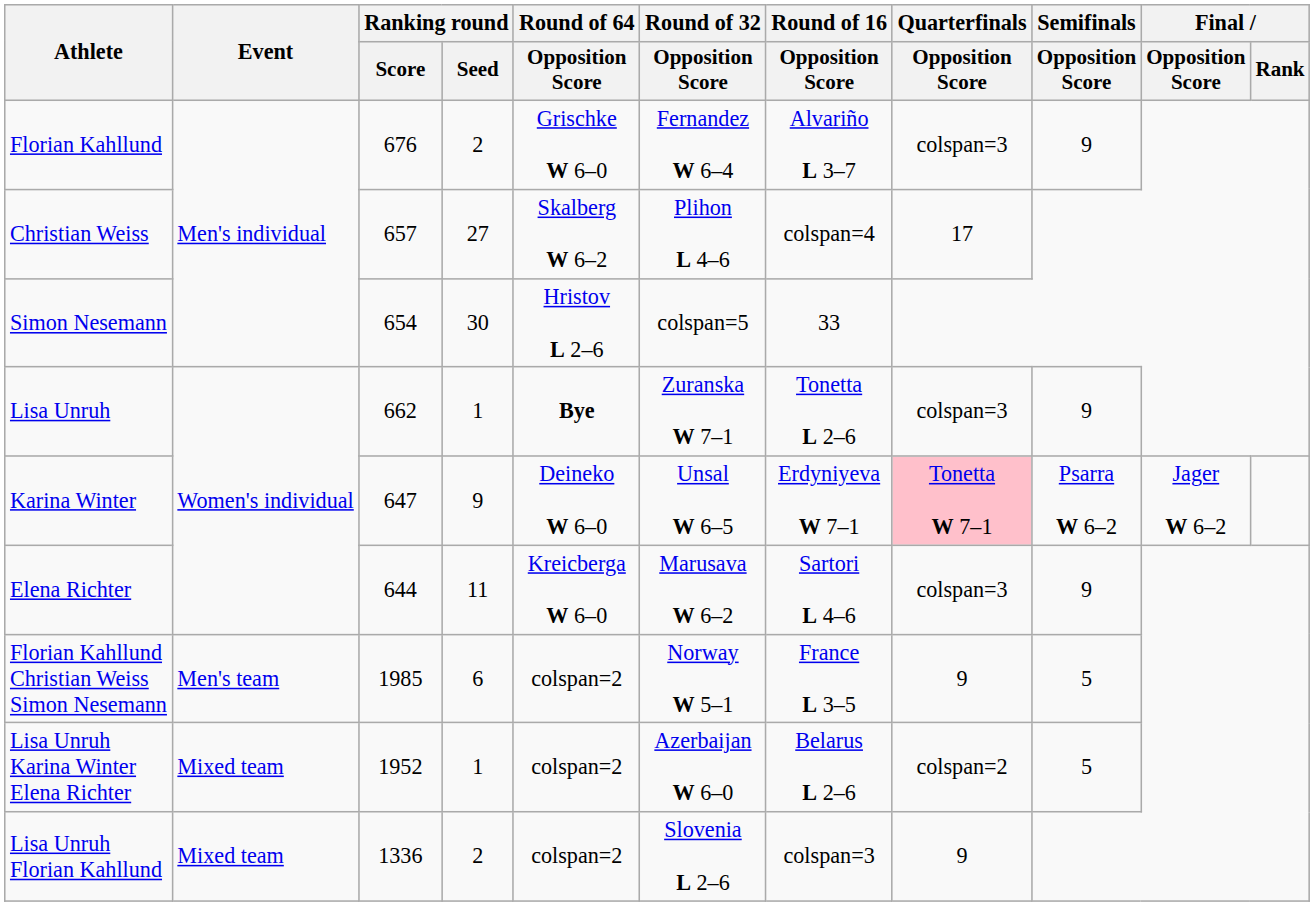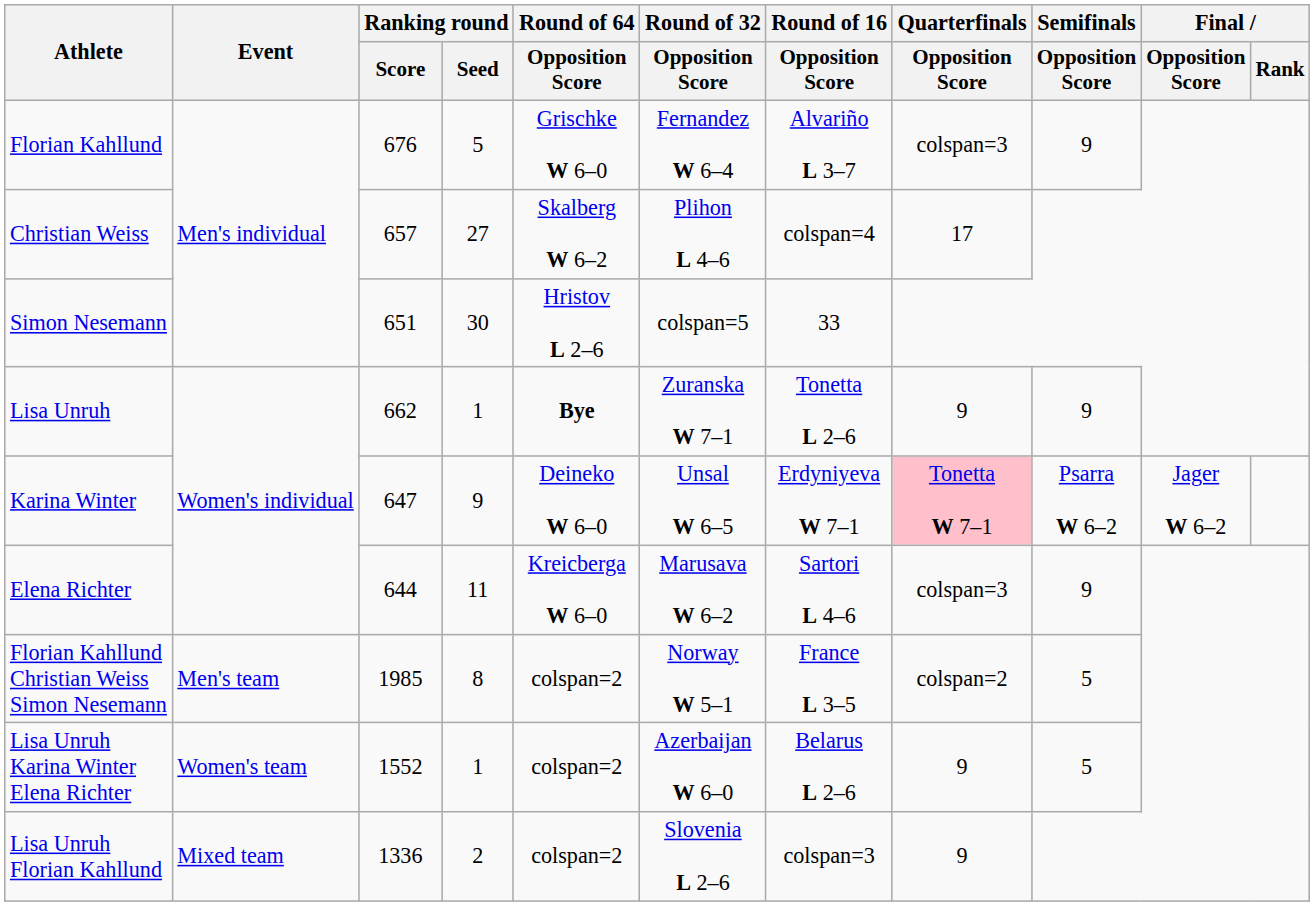(478, 145) 2 -> (478, 145) 5
(400, 323) 654 -> (400, 323) 651
(962, 411) colspan=3 -> (962, 411) 9
(478, 678) 6 -> (478, 678) 8
(962, 678) 9 -> (962, 678) colspan=2
(231, 767) Mixed team -> (242, 767) Women's team
(400, 767) 1952 -> (400, 767) 1552
(962, 767) colspan=2 -> (962, 767) 9
